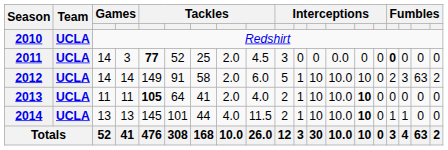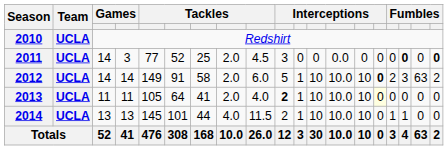(152, 58) bold -> (152, 58) normal
(393, 58) bold -> (393, 58) normal
(405, 58) normal -> (405, 58) bold
(437, 58) normal -> (437, 58) bold
(380, 77) normal -> (380, 77) bold
(152, 96) bold -> (152, 96) normal
(285, 96) normal -> (285, 96) bold
(365, 96) bold -> (365, 96) normal
(380, 96) no background -> (380, 96) lightyellow background
(365, 116) bold -> (365, 116) normal
